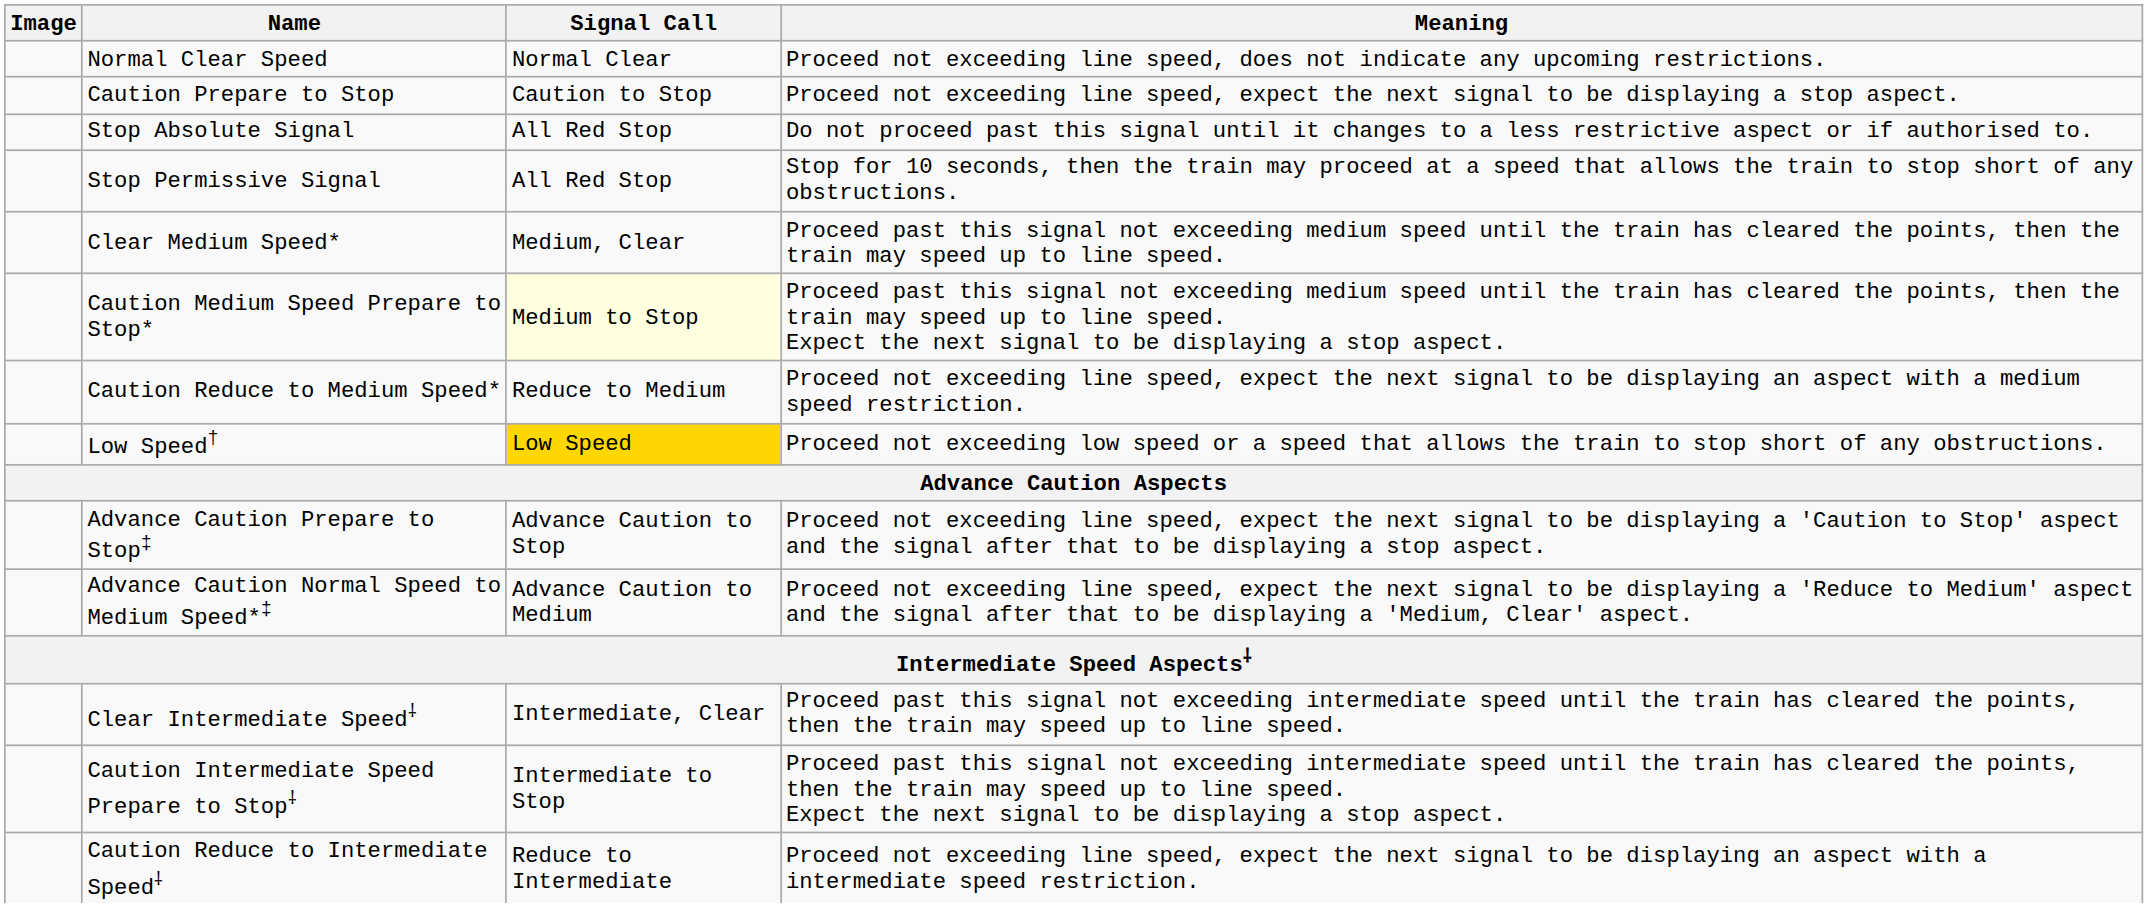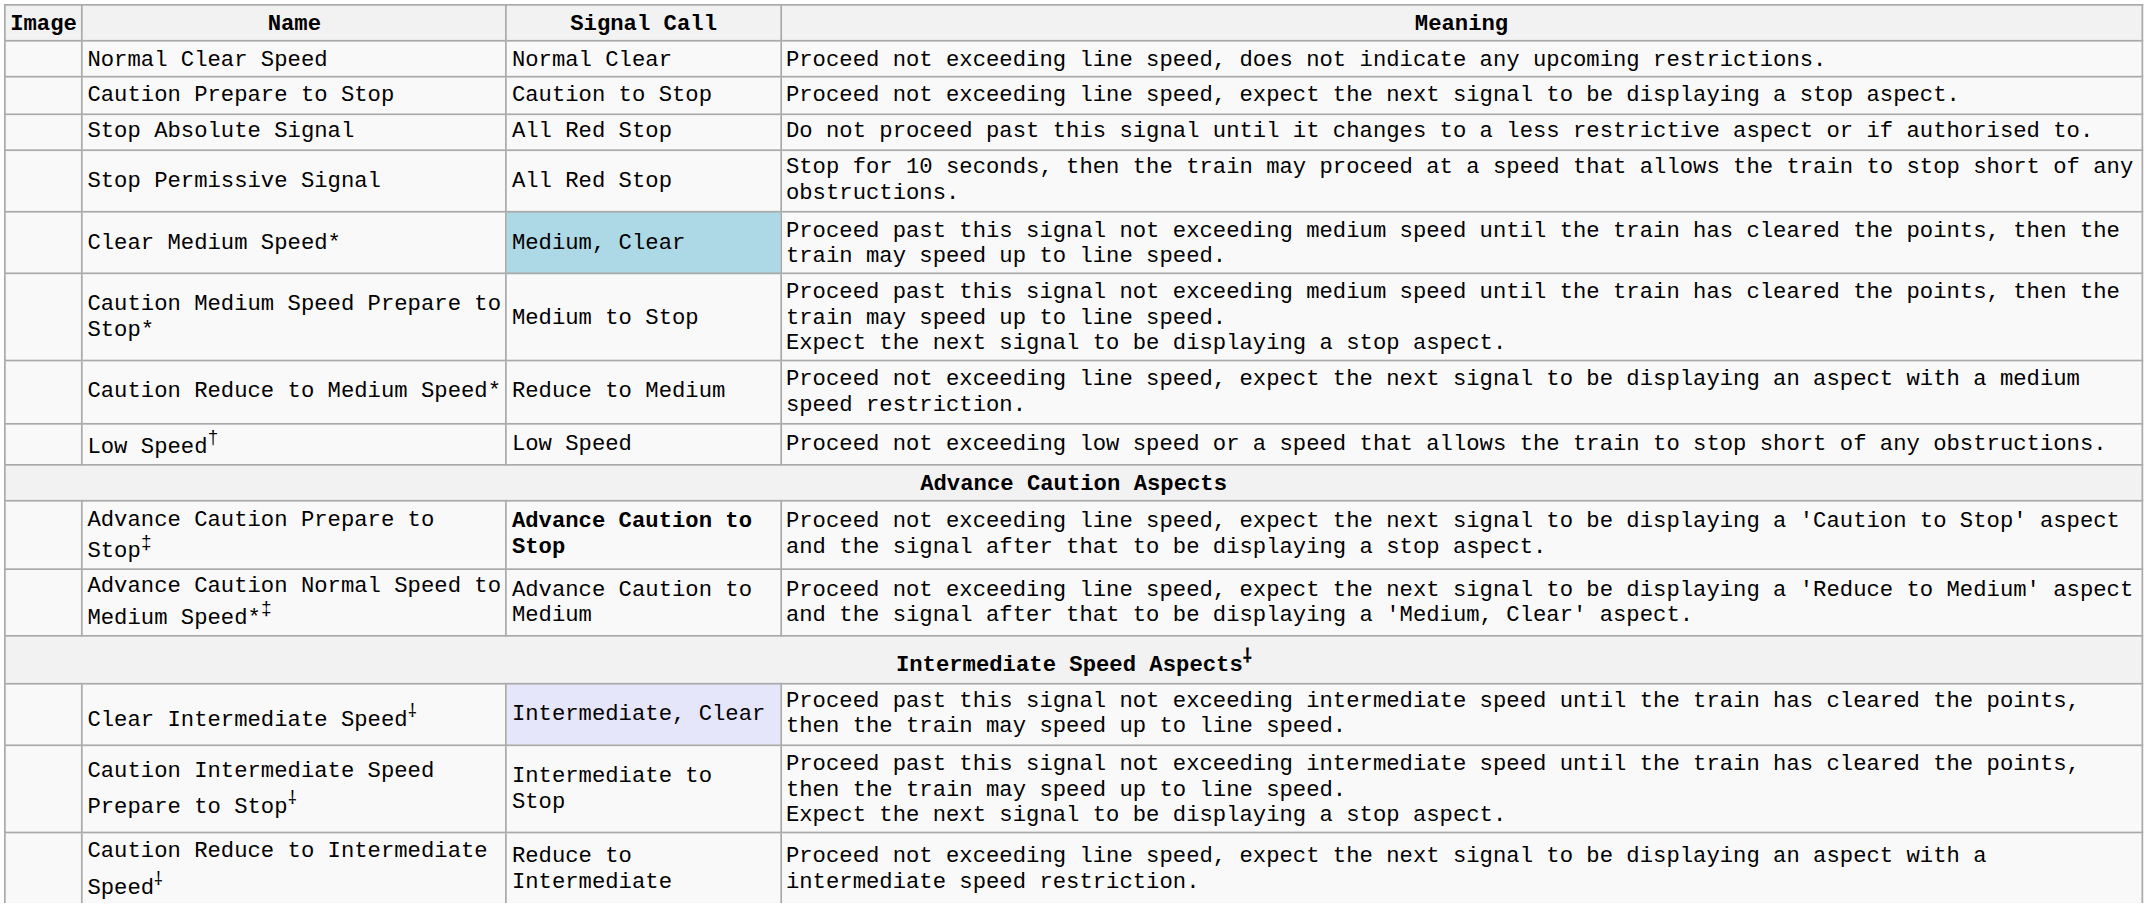(599, 243) no background -> (599, 243) lightblue background
(605, 317) lightyellow background -> (605, 317) no background
(572, 444) gold background -> (572, 444) no background
(632, 535) normal -> (632, 535) bold
(639, 714) no background -> (639, 714) lavender background
